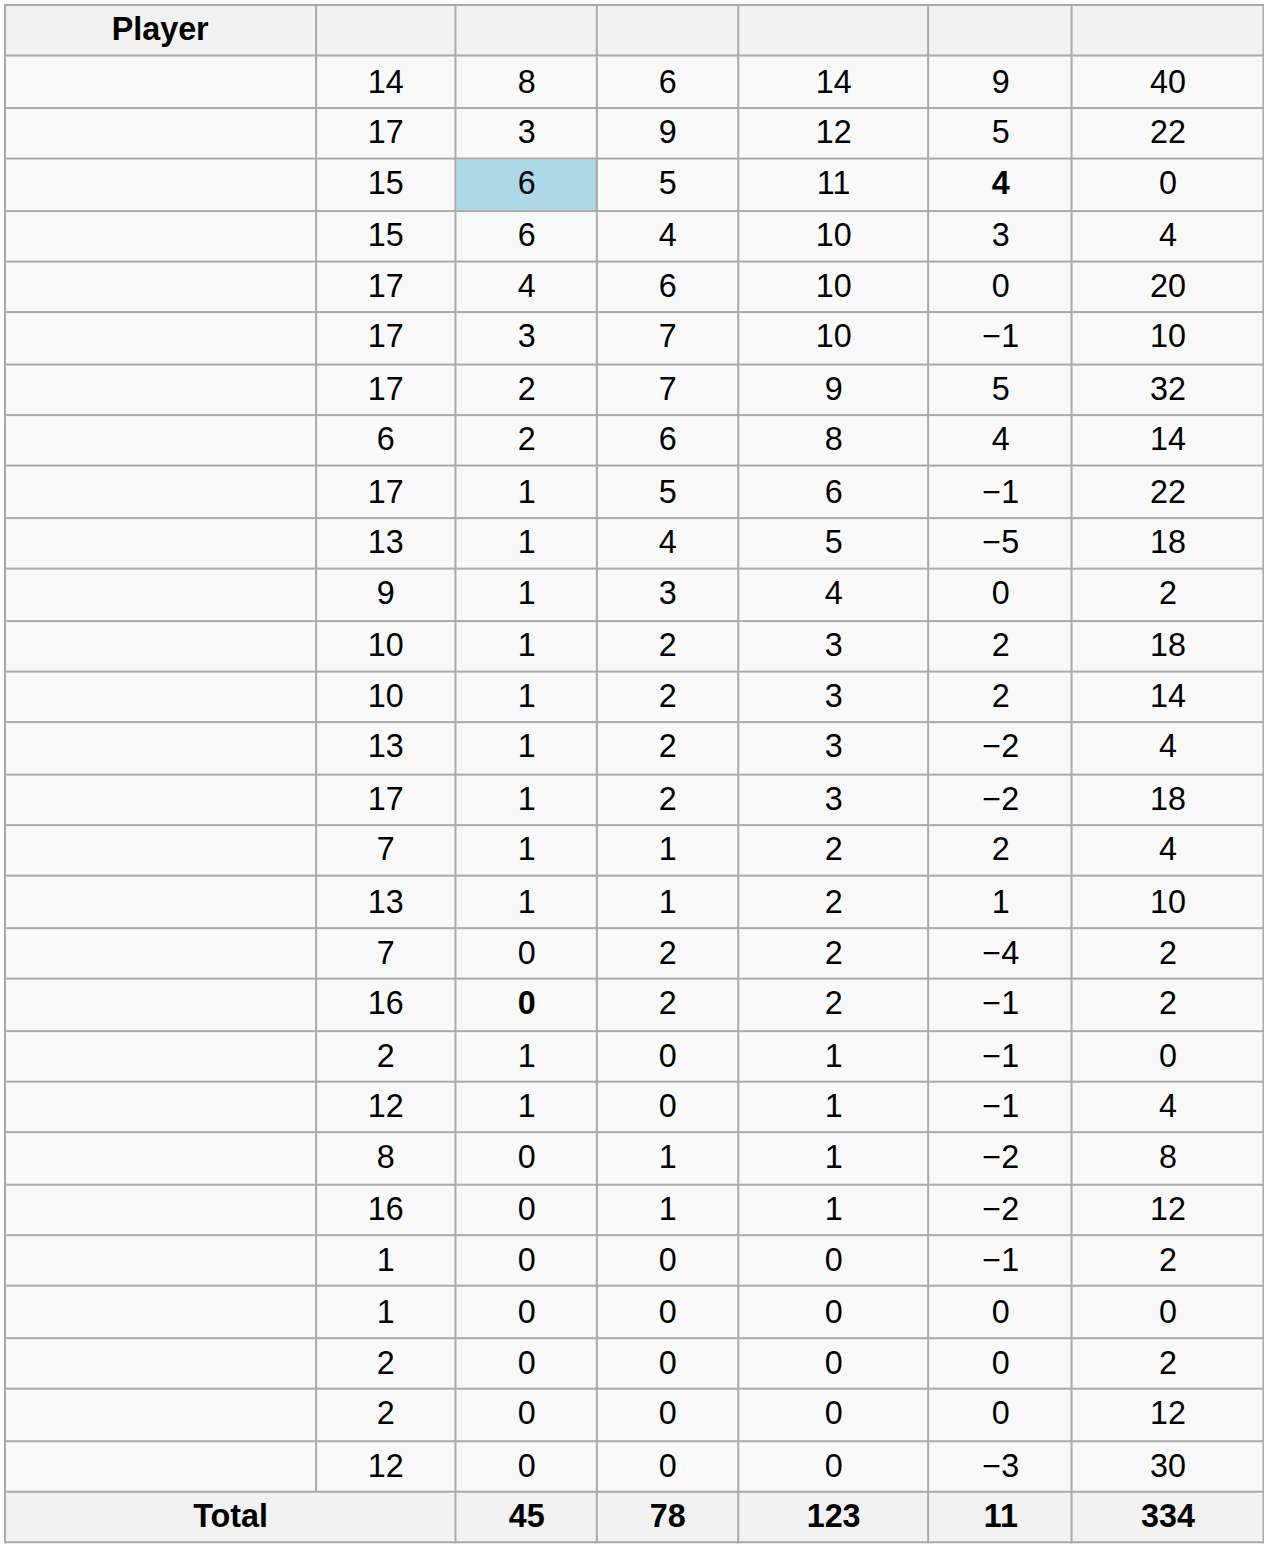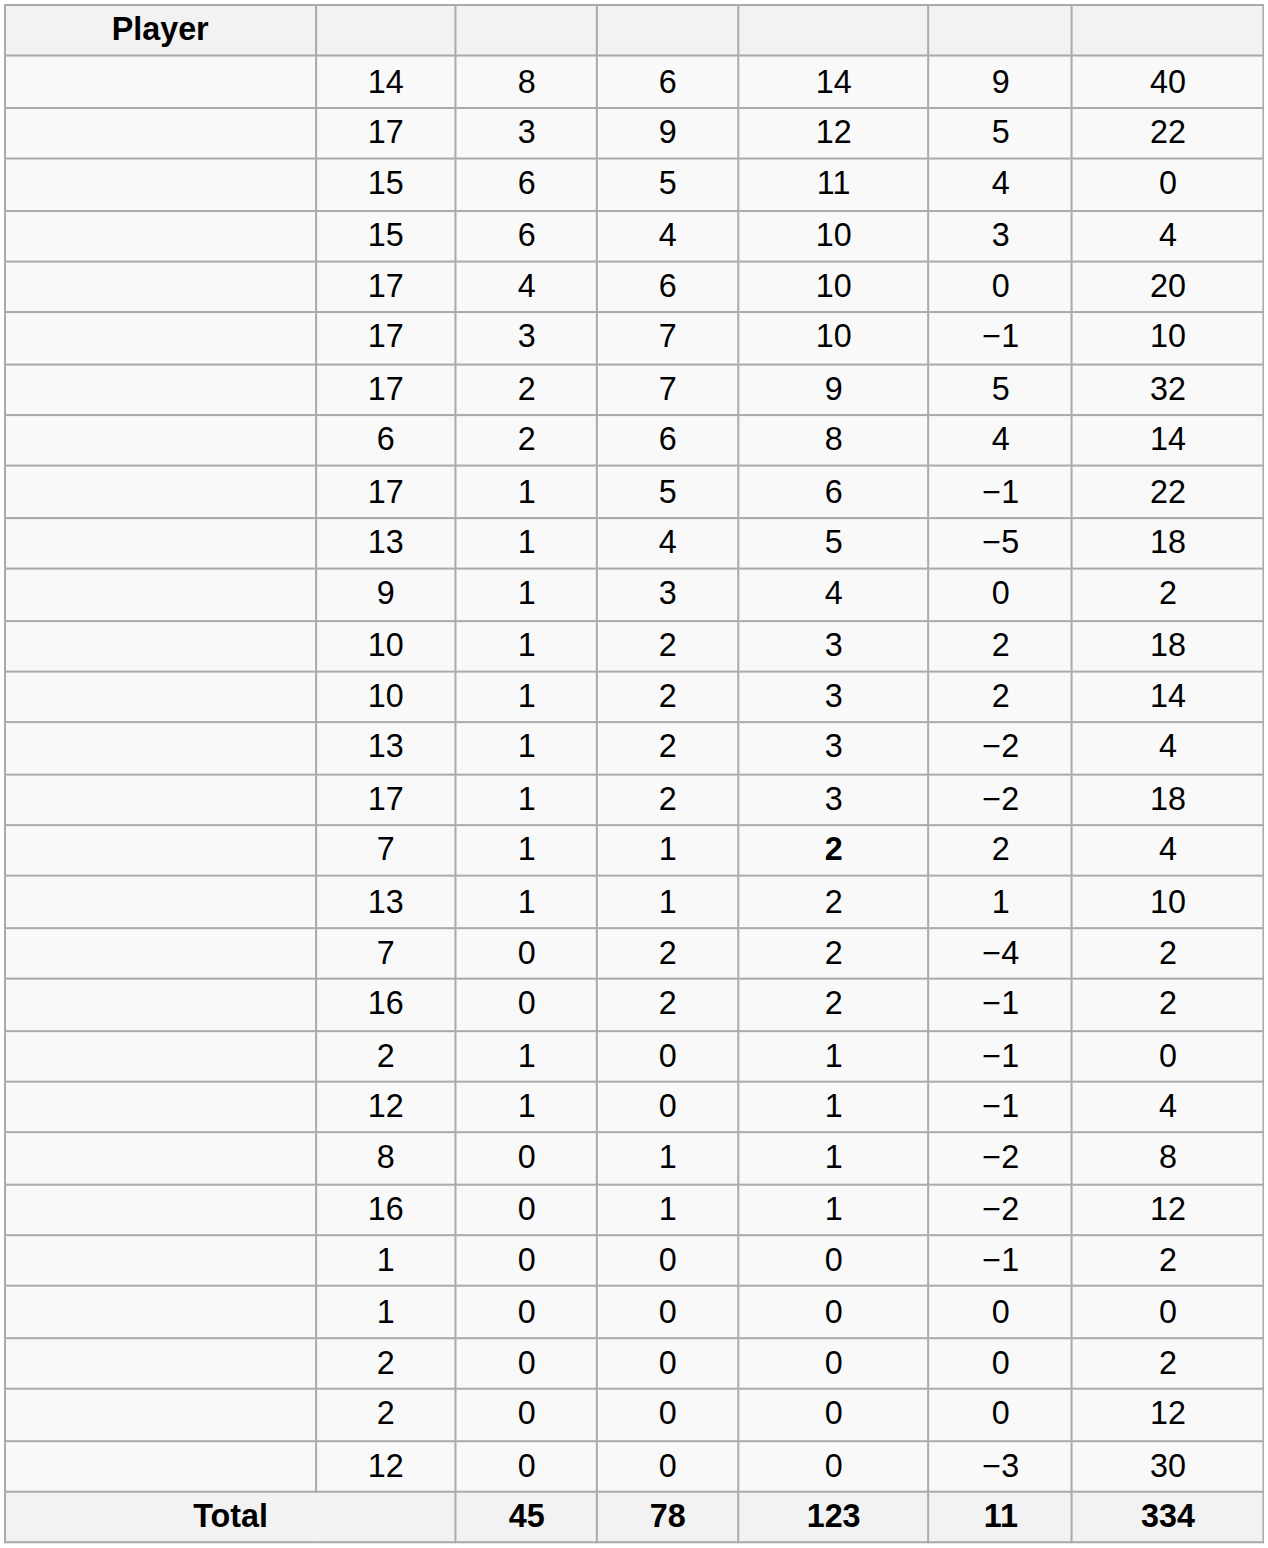(527, 183) lightblue background -> (527, 183) no background
(1001, 183) bold -> (1001, 183) normal
(834, 850) normal -> (834, 850) bold
(527, 1004) bold -> (527, 1004) normal
